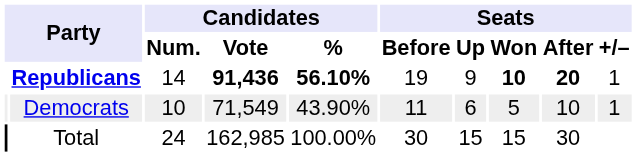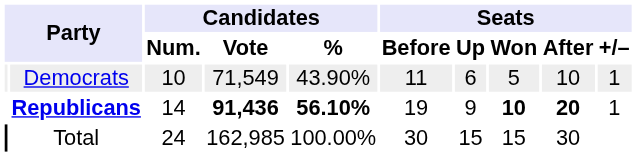rows swapped: (76, 77) <-> (76, 107)
